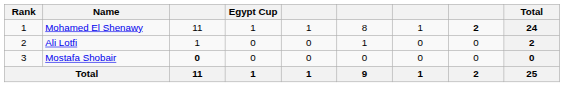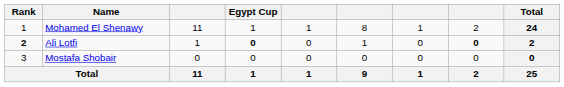(476, 27) bold -> (476, 27) normal
(24, 43) normal -> (24, 43) bold
(253, 43) normal -> (253, 43) bold
(476, 43) normal -> (476, 43) bold
(197, 58) bold -> (197, 58) normal
